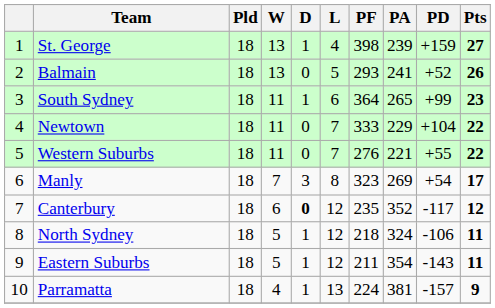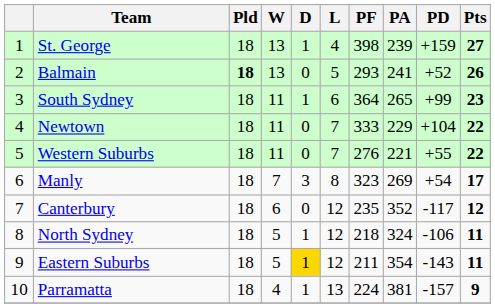(245, 72) normal -> (245, 72) bold
(306, 208) bold -> (306, 208) normal
(306, 262) no background -> (306, 262) gold background
